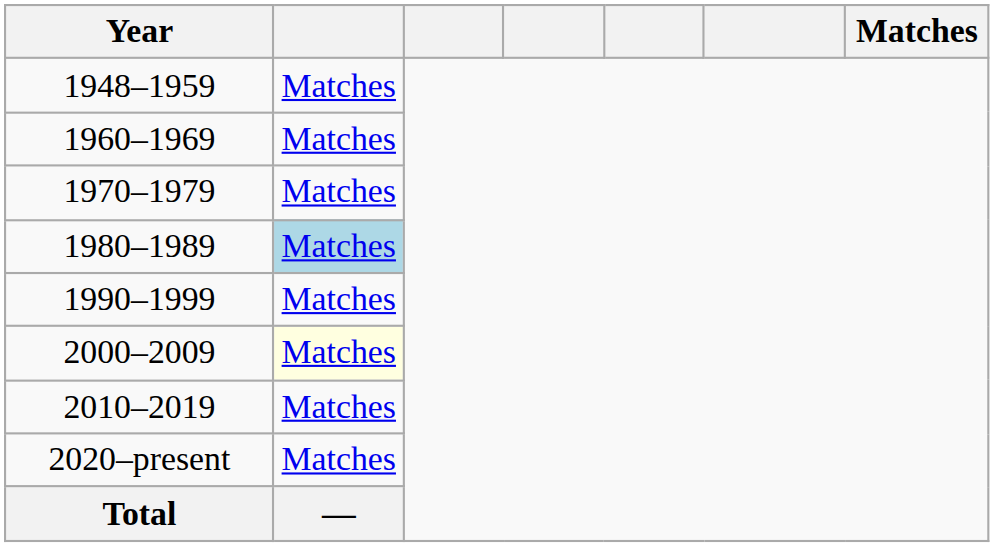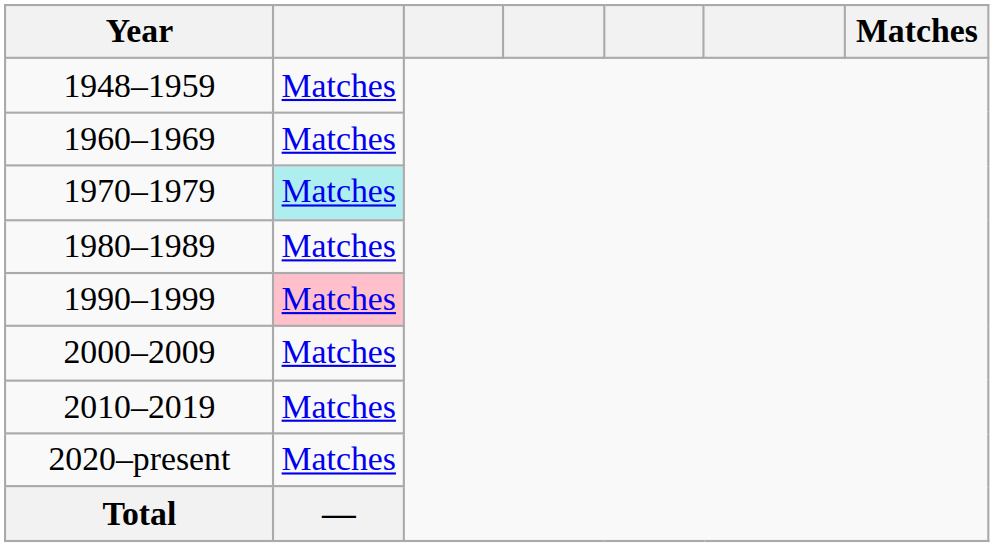(339, 191) no background -> (339, 191) paleturquoise background
(339, 245) lightblue background -> (339, 245) no background
(339, 298) no background -> (339, 298) pink background
(339, 352) lightyellow background -> (339, 352) no background
